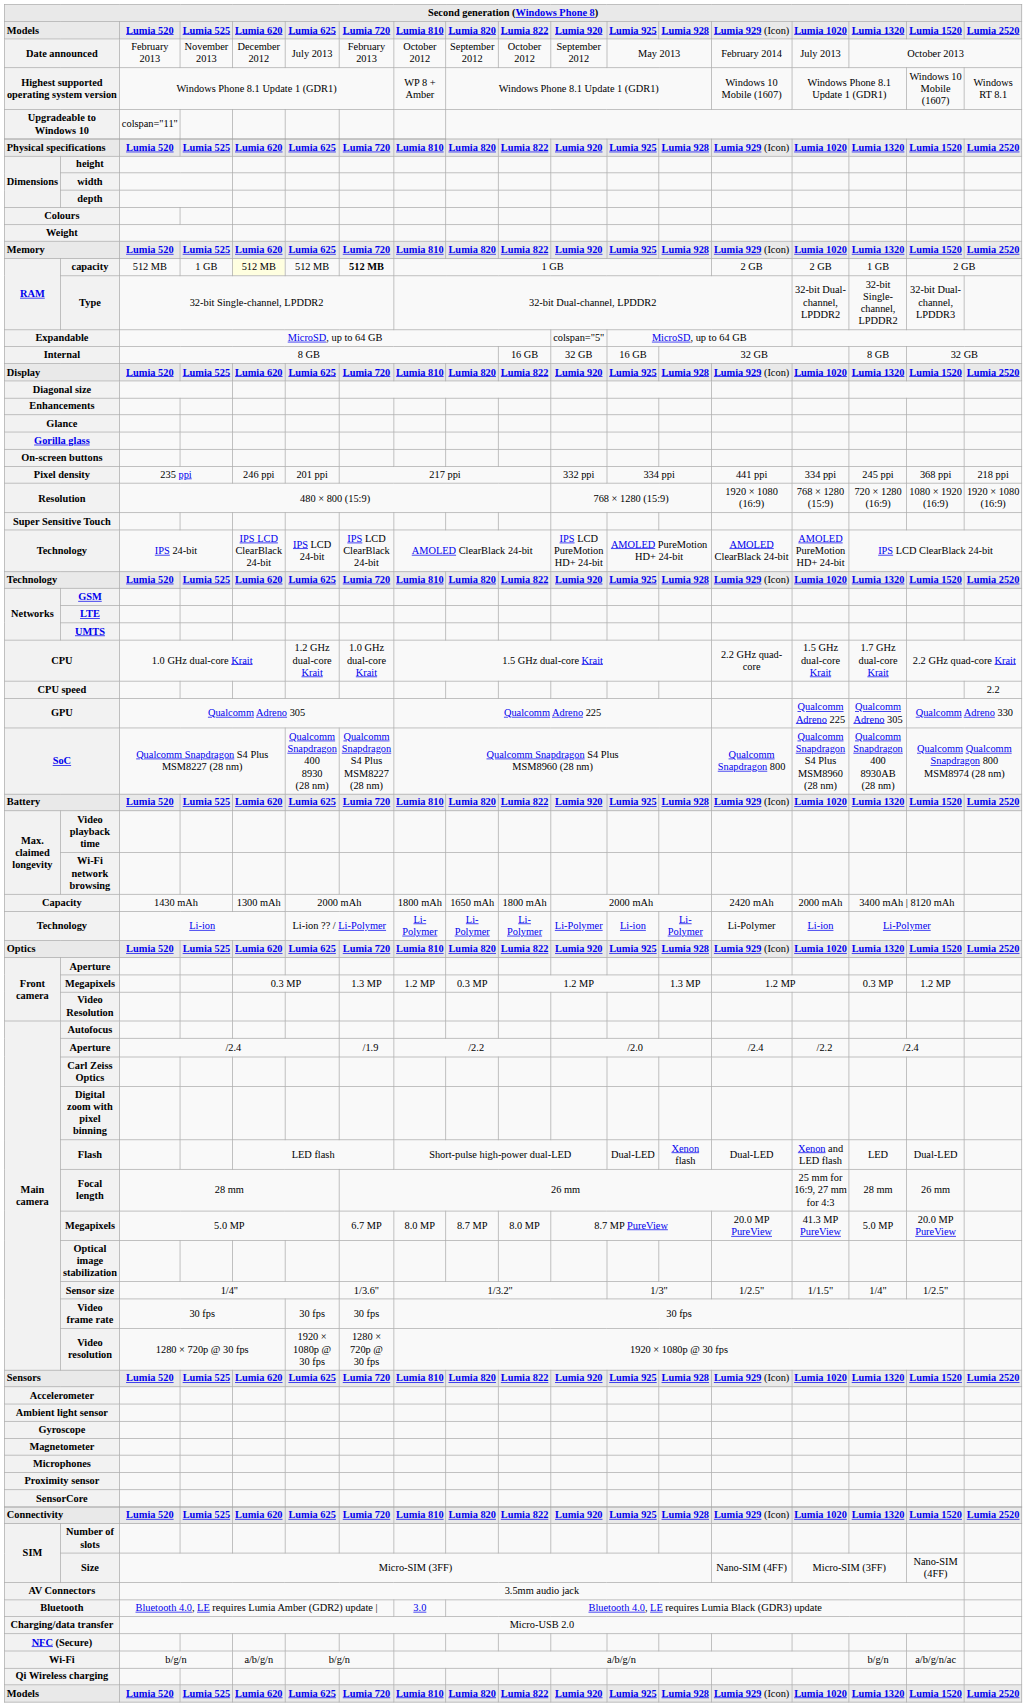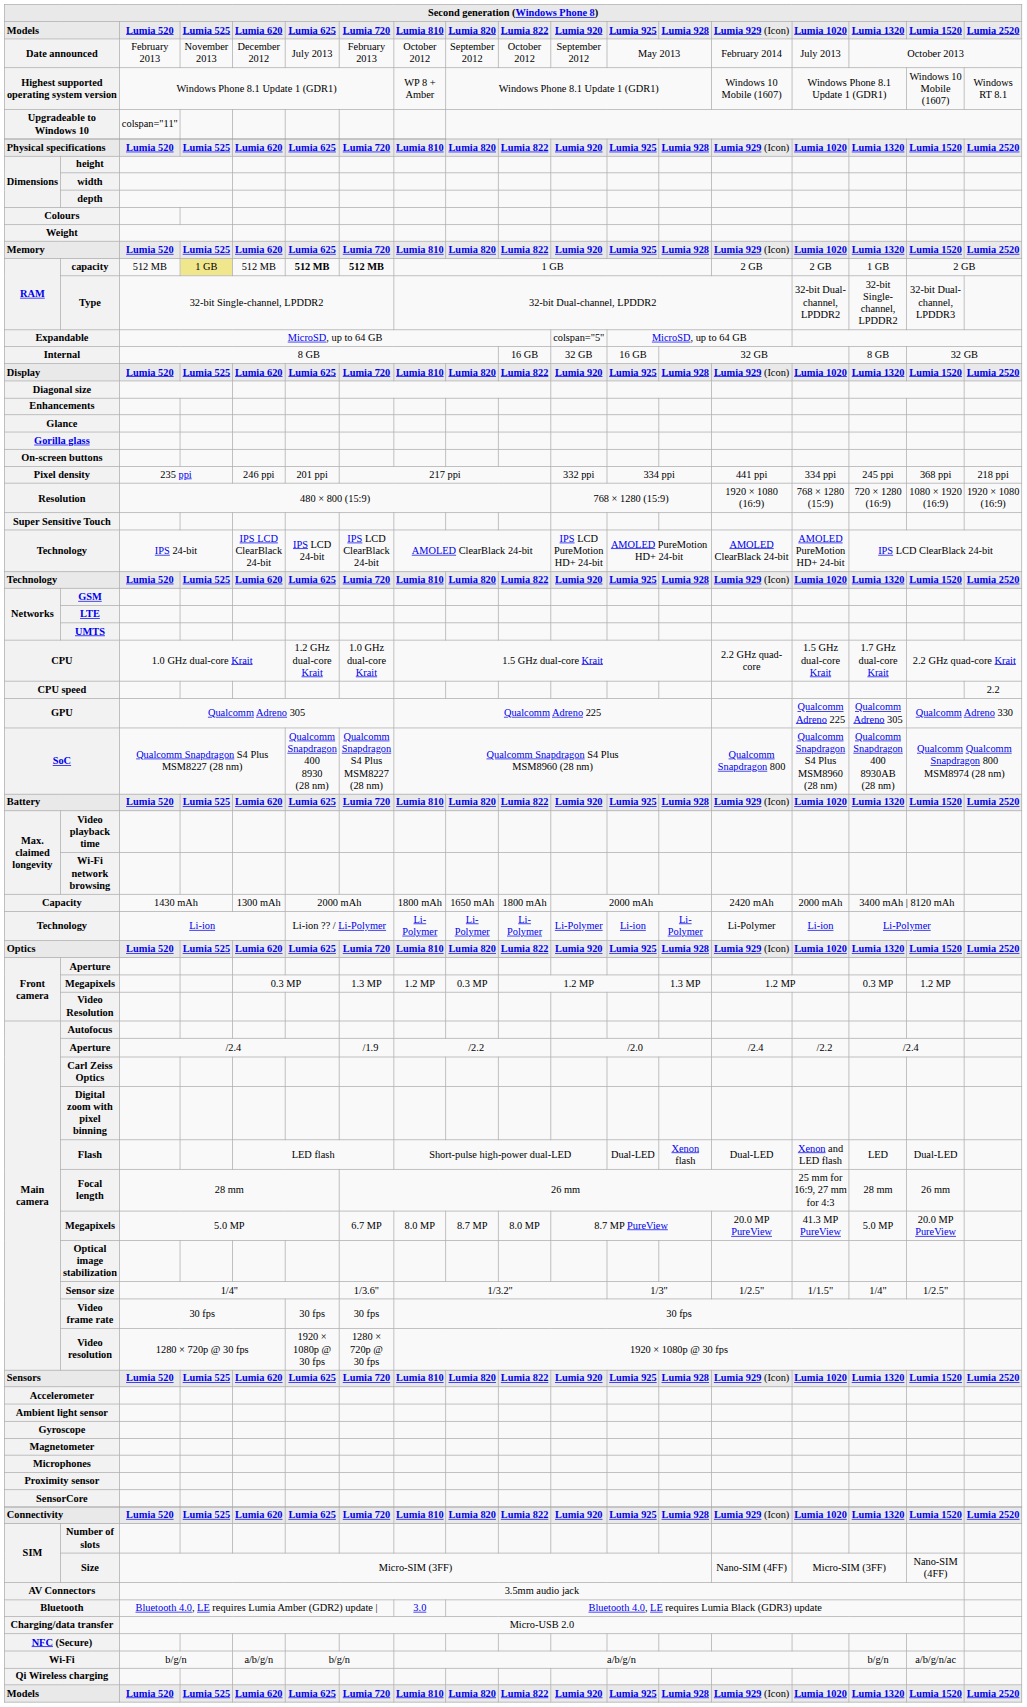(206, 267) no background -> (206, 267) khaki background
(259, 267) lightyellow background -> (259, 267) no background
(312, 267) normal -> (312, 267) bold
